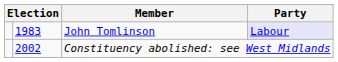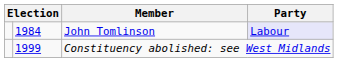(28, 31) 1983 -> (28, 31) 1984
(28, 48) 2002 -> (28, 48) 1999
